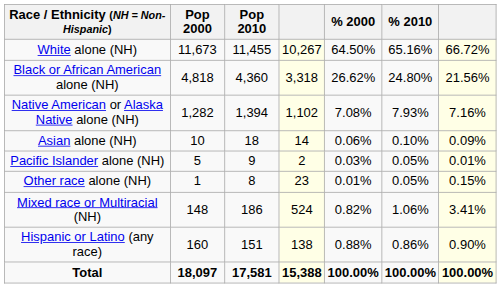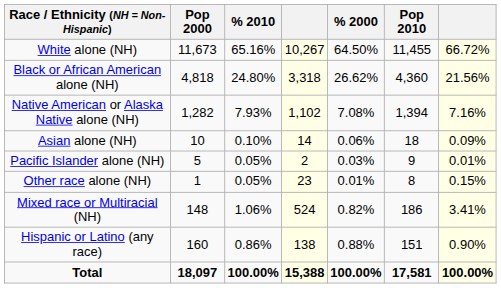columns swapped: (252, 22) <-> (410, 22)
